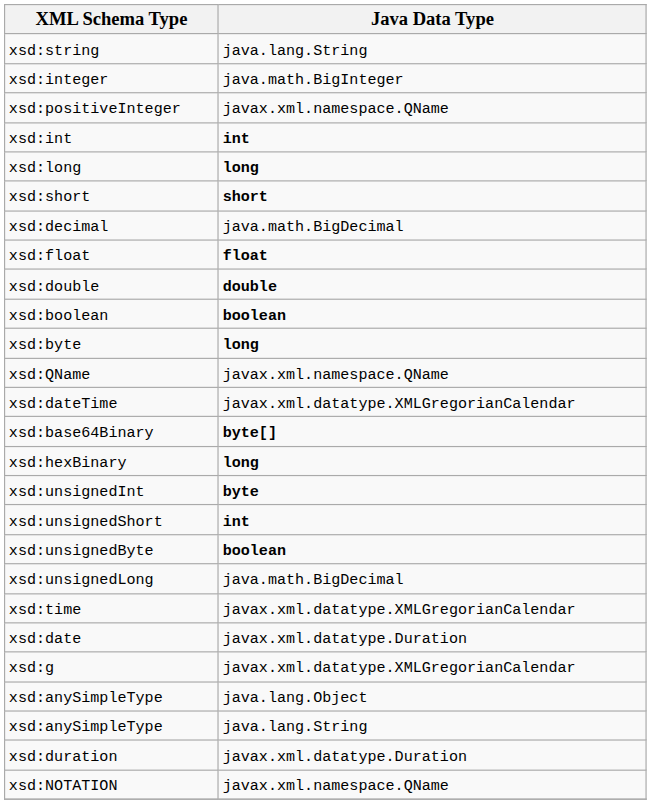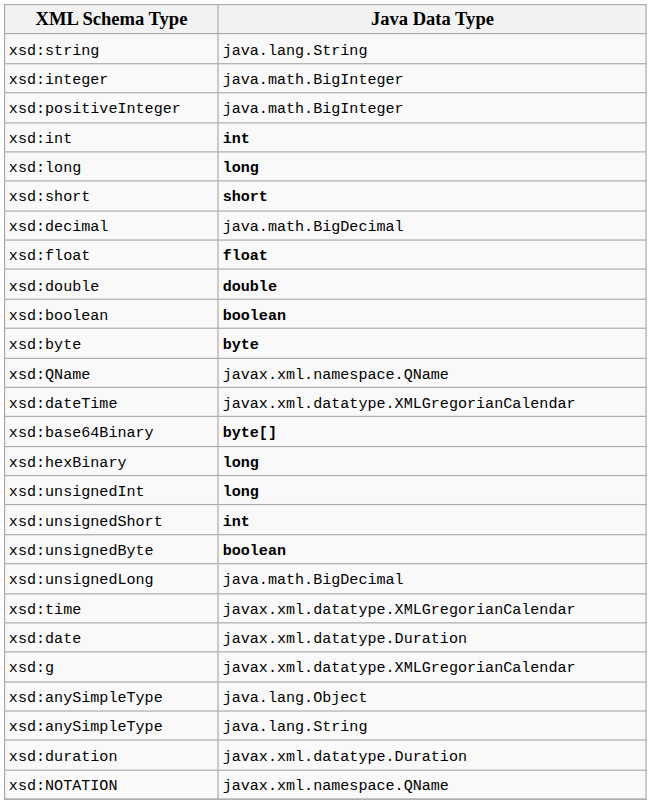(336, 109) javax.xml.namespace.QName -> (313, 109) java.math.BigInteger
(241, 345) long -> (241, 345) byte
(241, 492) byte -> (241, 492) long
